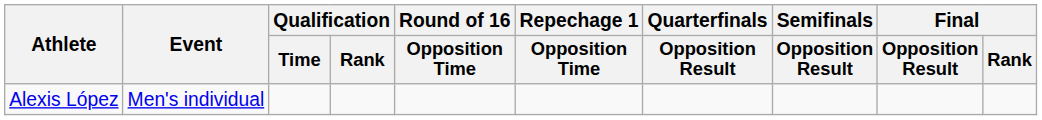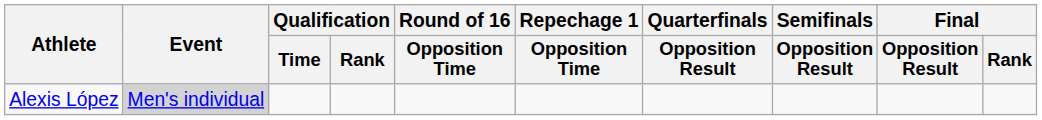(196, 100) no background -> (196, 100) lightgrey background
